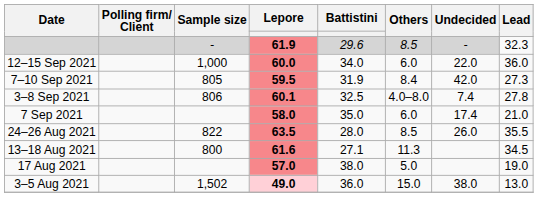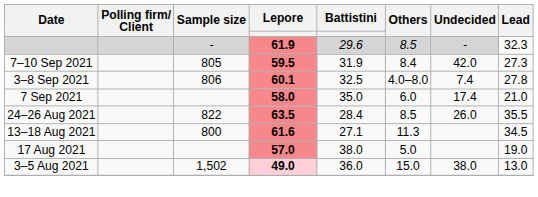- row: (52, 62)
(352, 132) 28.0 -> (351, 114) 28.4
